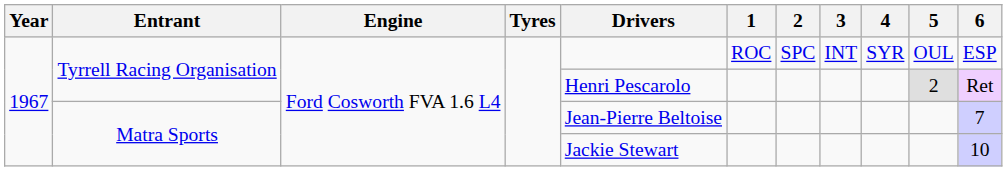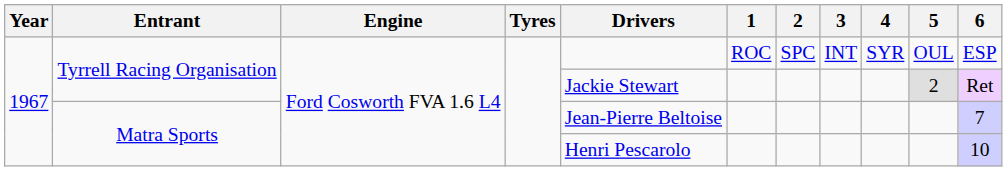(628, 85) Henri Pescarolo -> (622, 85) Jackie Stewart
(622, 150) Jackie Stewart -> (628, 150) Henri Pescarolo
